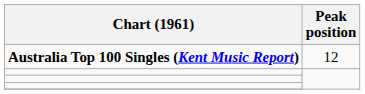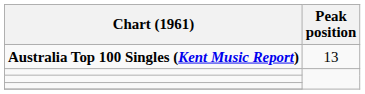(331, 56) 12 -> (331, 56) 13
